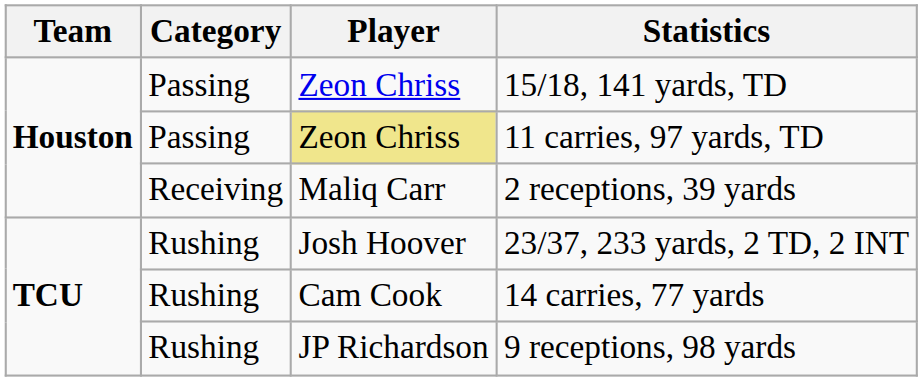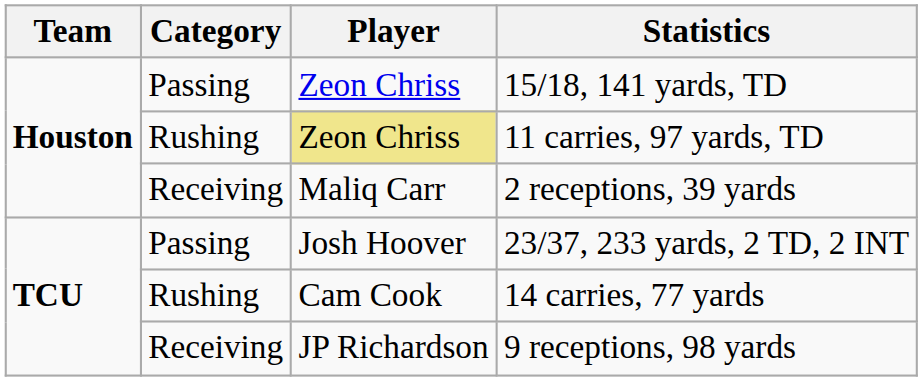(199, 136) Passing -> (204, 136) Rushing
(204, 242) Rushing -> (199, 242) Passing
(204, 347) Rushing -> (216, 347) Receiving
